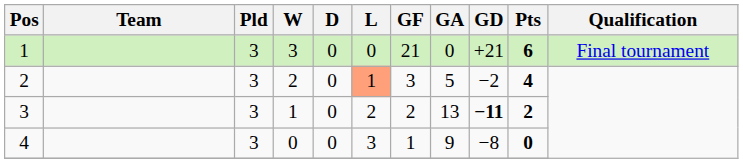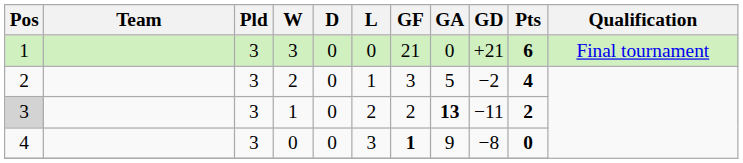(371, 81) lightsalmon background -> (371, 81) no background
(24, 111) no background -> (24, 111) lightgrey background
(450, 111) normal -> (450, 111) bold
(489, 111) bold -> (489, 111) normal
(410, 142) normal -> (410, 142) bold
